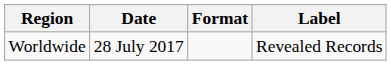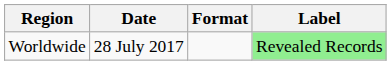(319, 45) no background -> (319, 45) lightgreen background
